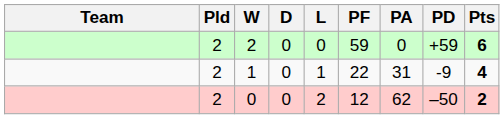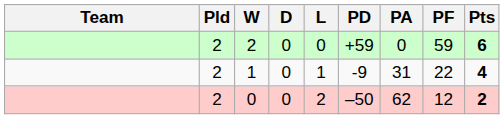columns swapped: (359, 18) <-> (444, 18)
